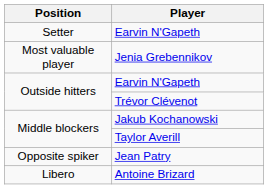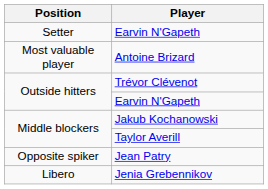(163, 57) Jenia Grebennikov -> (155, 57) Antoine Brizard
(157, 82) Earvin N'Gapeth -> (156, 82) Trévor Clévenot
(156, 100) Trévor Clévenot -> (157, 100) Earvin N'Gapeth
(155, 175) Antoine Brizard -> (163, 175) Jenia Grebennikov
